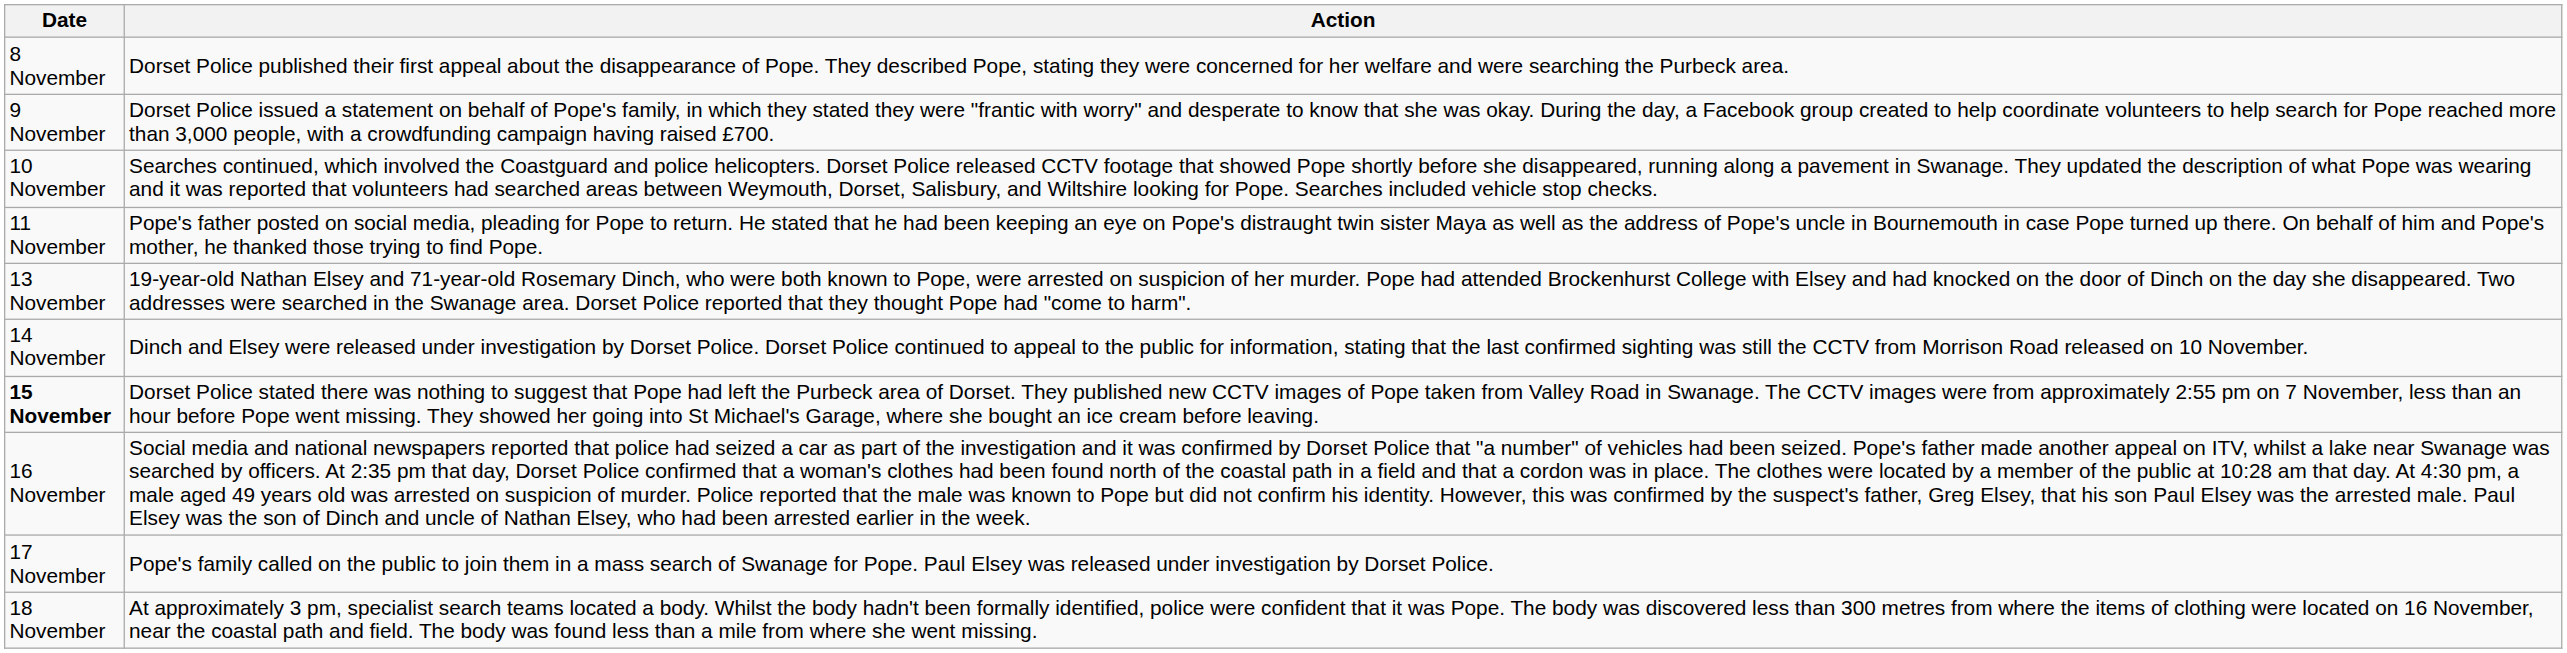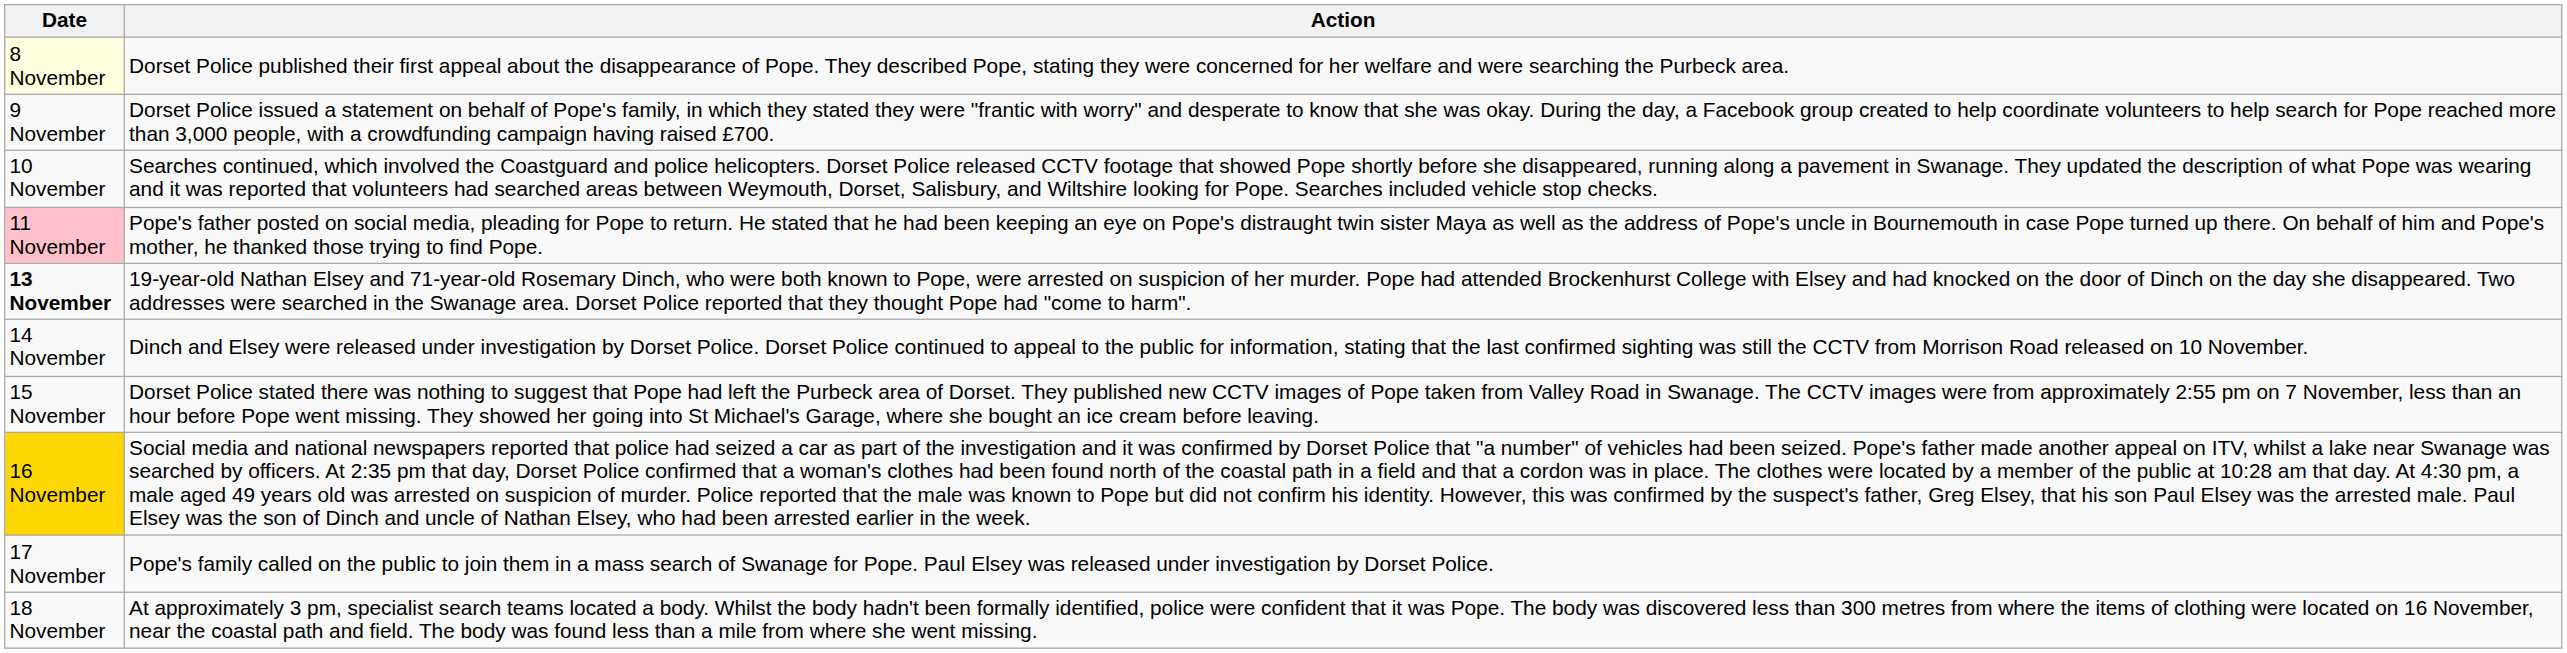(57, 65) no background -> (57, 65) lightyellow background
(57, 234) no background -> (57, 234) pink background
(57, 291) normal -> (60, 291) bold
(60, 404) bold -> (57, 404) normal
(57, 483) no background -> (57, 483) gold background
